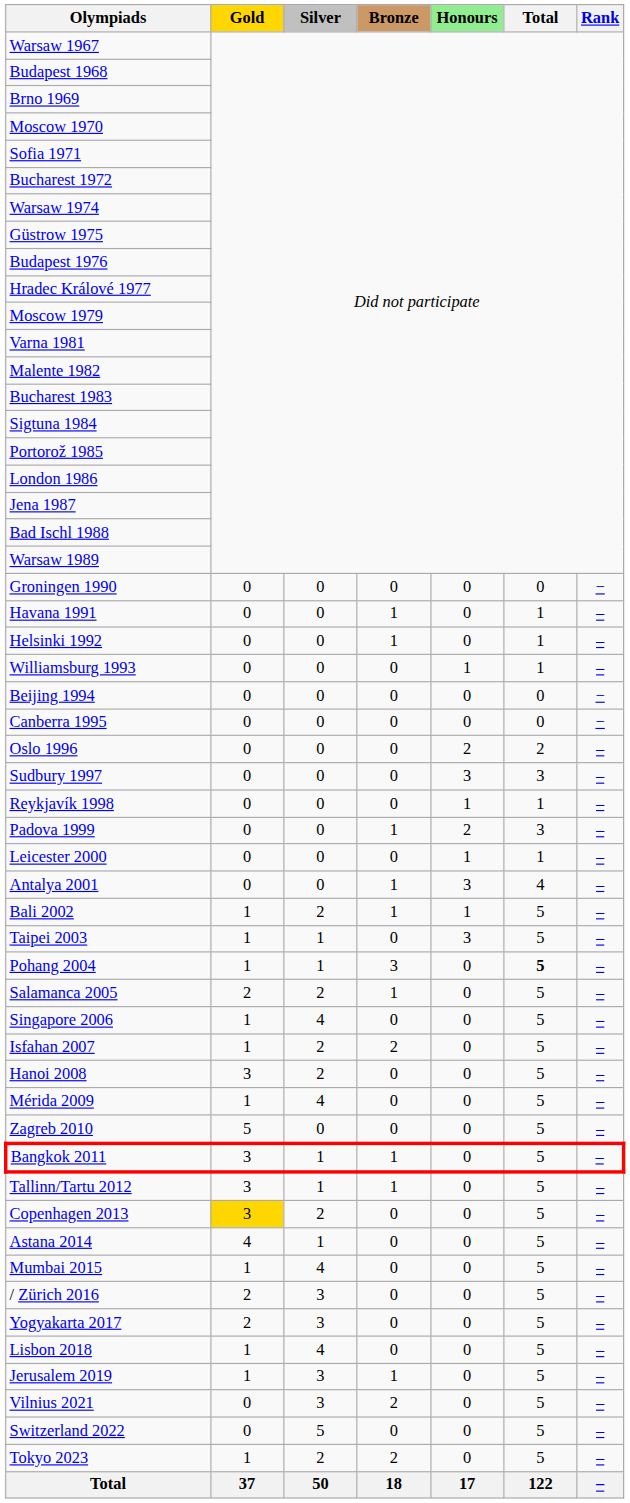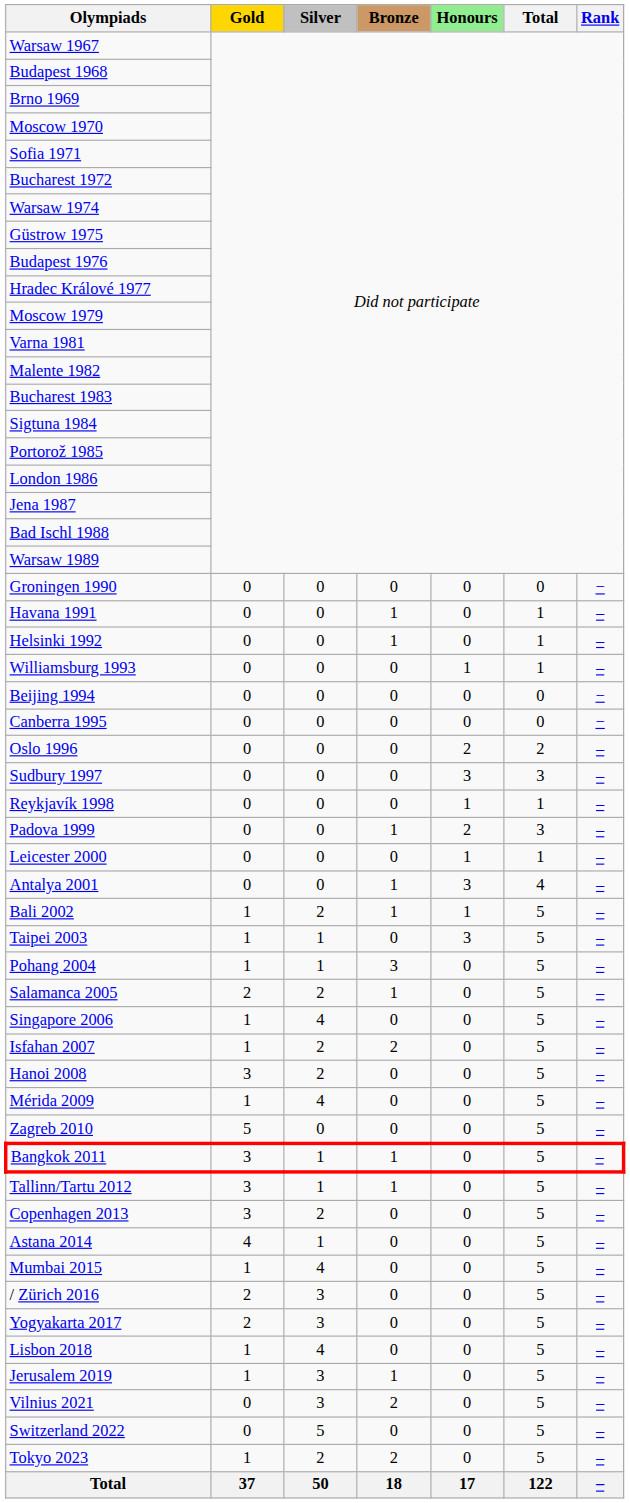(540, 966) bold -> (540, 966) normal
(247, 1214) gold background -> (247, 1214) no background
